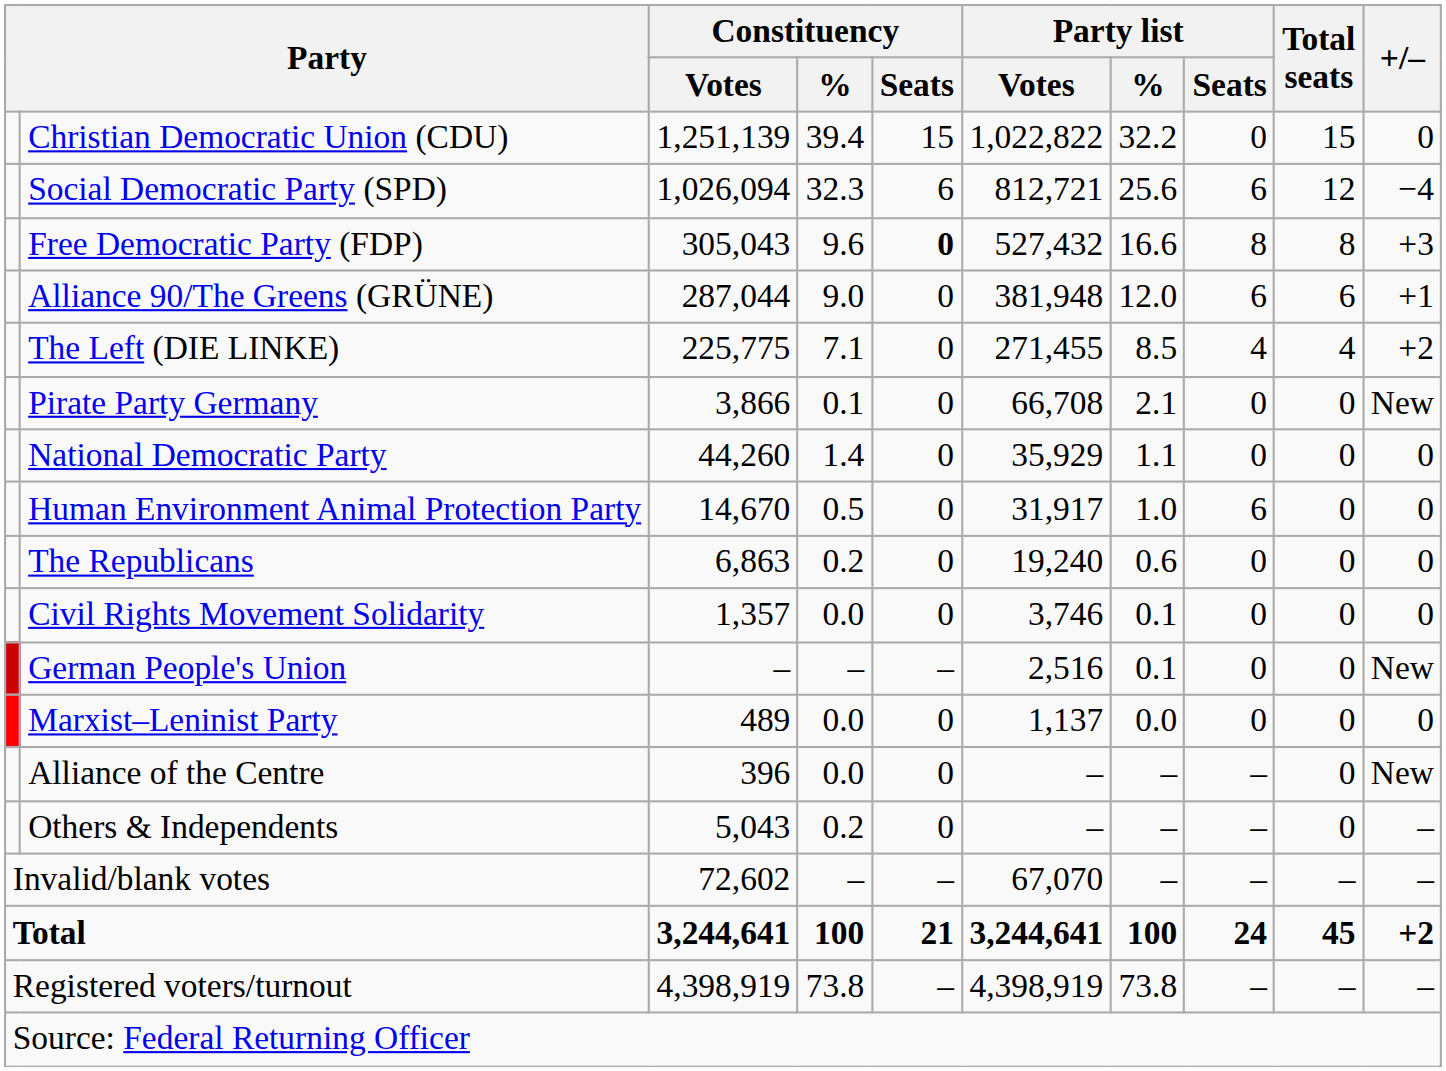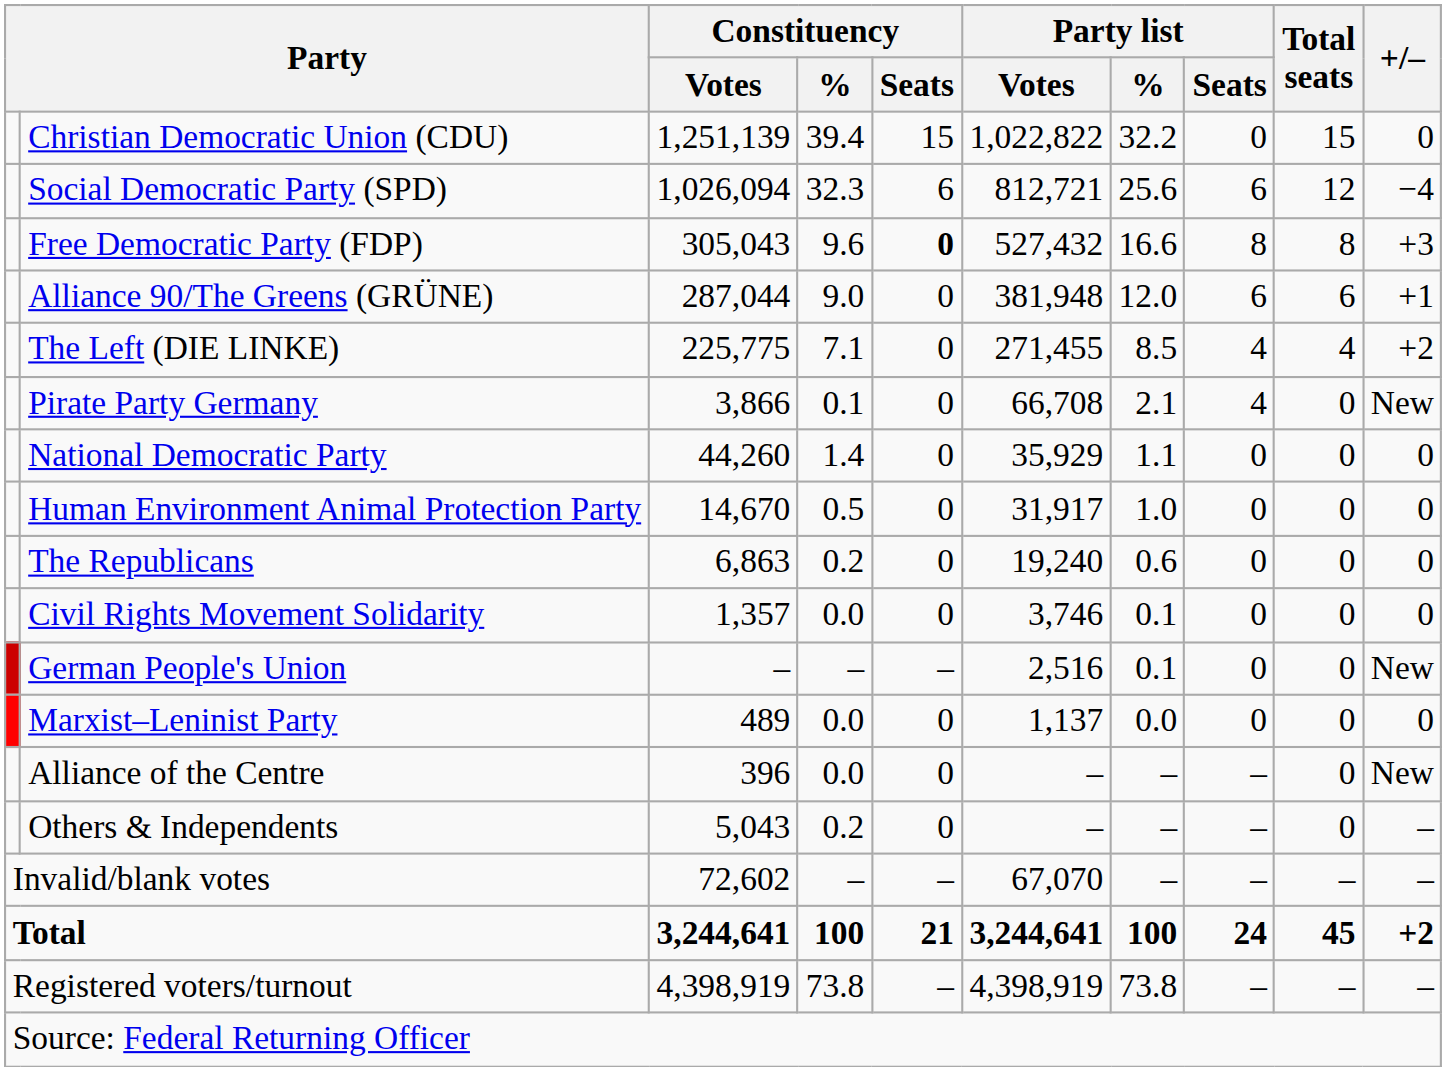(1258, 402) 0 -> (1258, 402) 4
(1258, 508) 6 -> (1258, 508) 0
